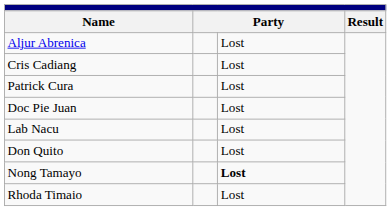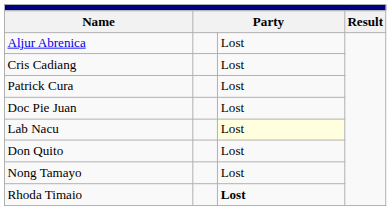(232, 129) no background -> (232, 129) lightyellow background
(233, 173) bold -> (232, 173) normal
(232, 194) normal -> (233, 194) bold
